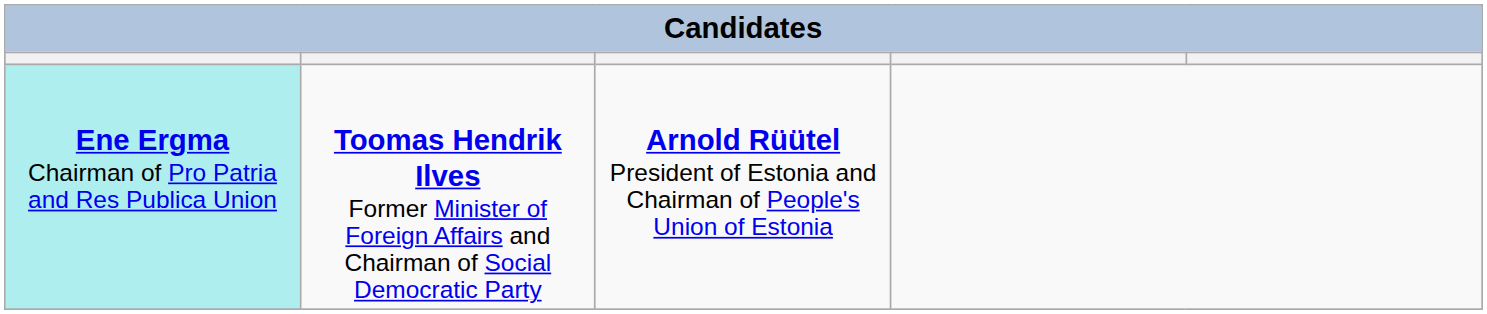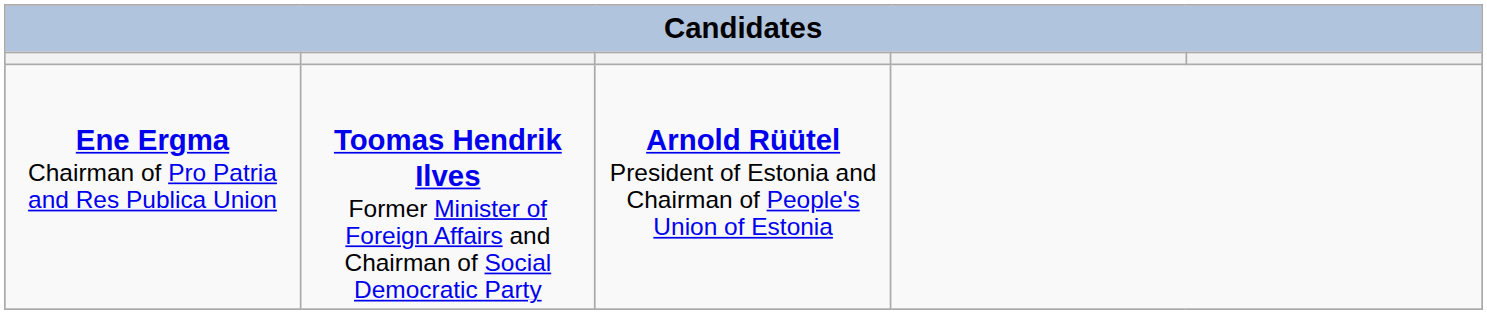(153, 169) paleturquoise background -> (153, 169) no background
